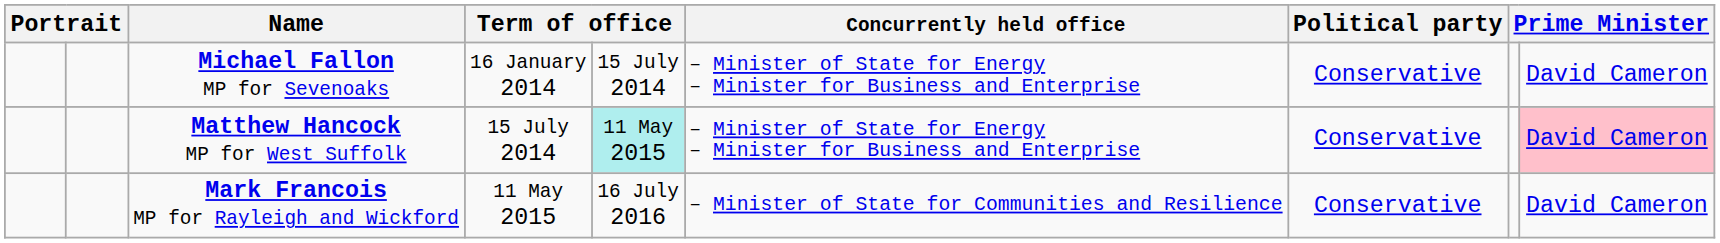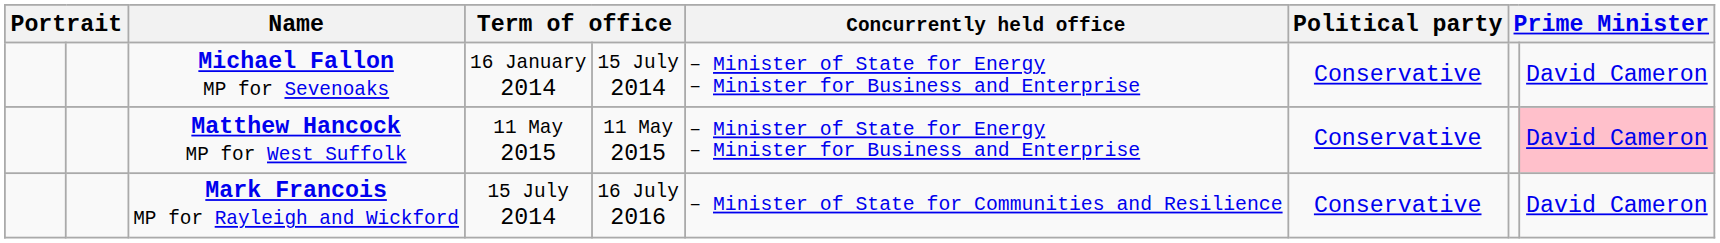(528, 142) 15 July 2014 -> (528, 142) 11 May 2015
(638, 142) paleturquoise background -> (638, 142) no background
(528, 207) 11 May 2015 -> (528, 207) 15 July 2014
